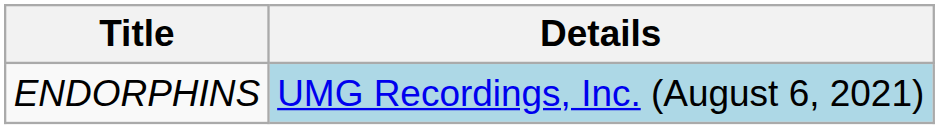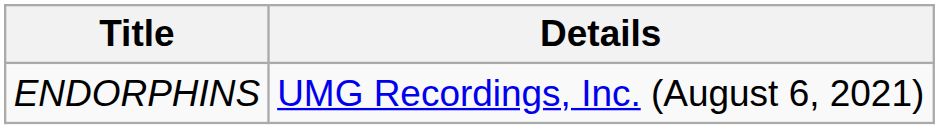(601, 92) lightblue background -> (601, 92) no background
